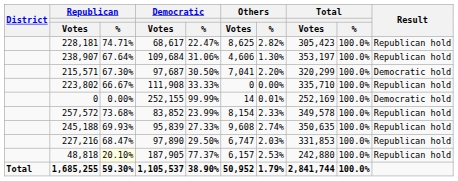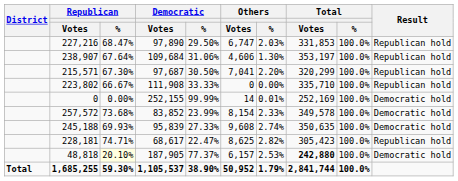rows swapped: (80, 43) <-> (80, 141)
(413, 71) Democratic hold -> (413, 71) Republican hold
(413, 113) Republican hold -> (413, 113) Democratic hold
(413, 127) Republican hold -> (413, 127) Democratic hold
(317, 155) normal -> (317, 155) bold
(413, 155) Republican hold -> (413, 155) Democratic hold
